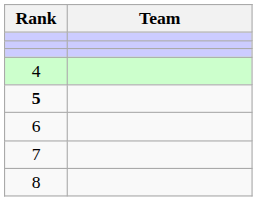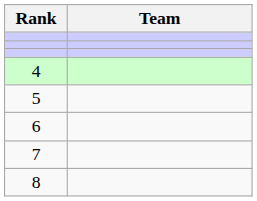(36, 98) bold -> (36, 98) normal
